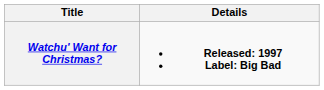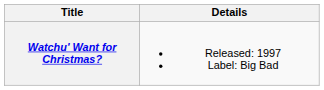(229, 59) bold -> (229, 59) normal
